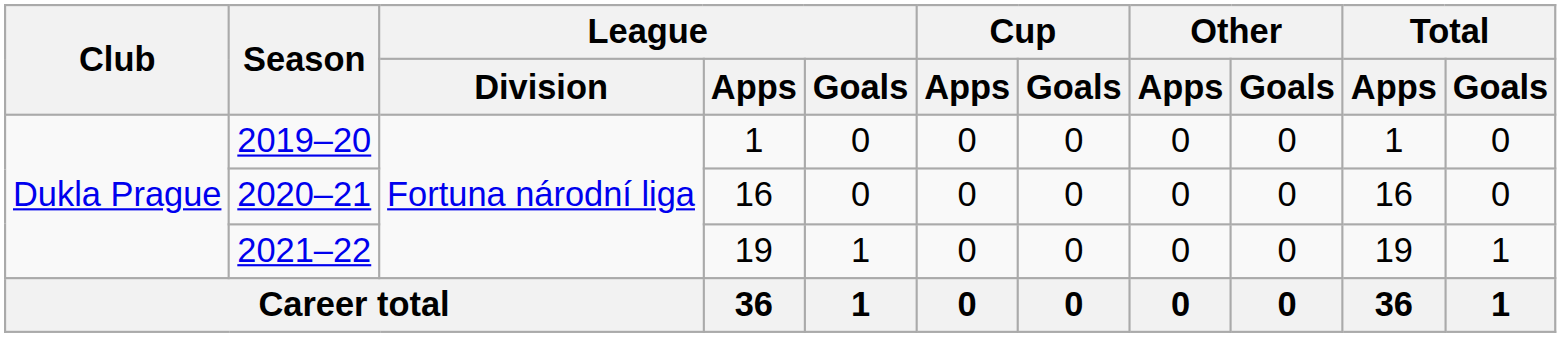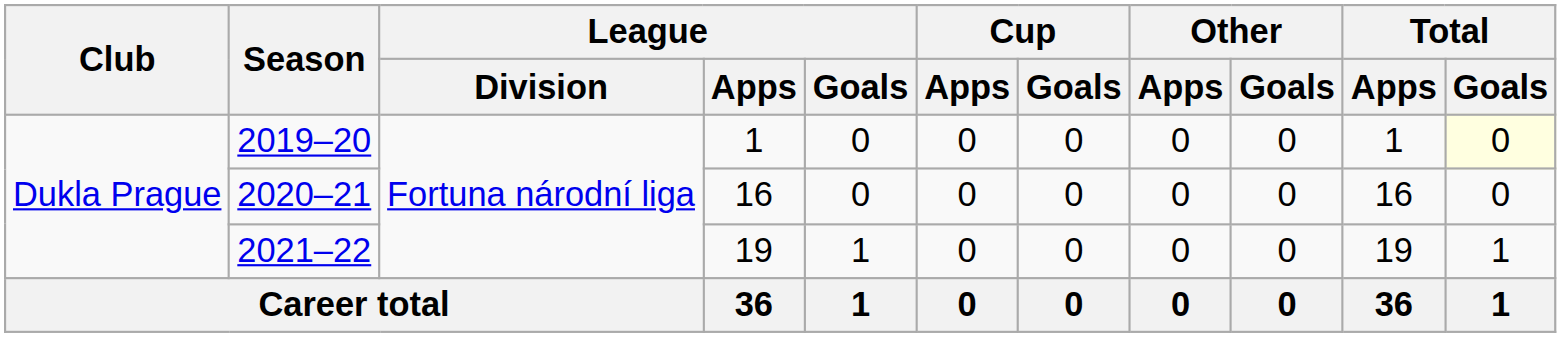(1500, 140) no background -> (1500, 140) lightyellow background
